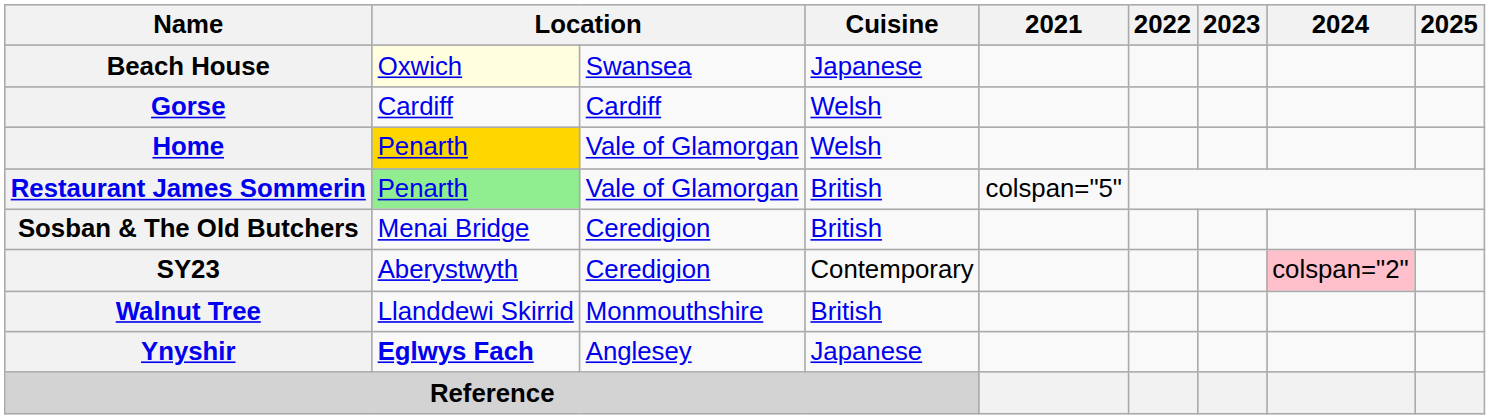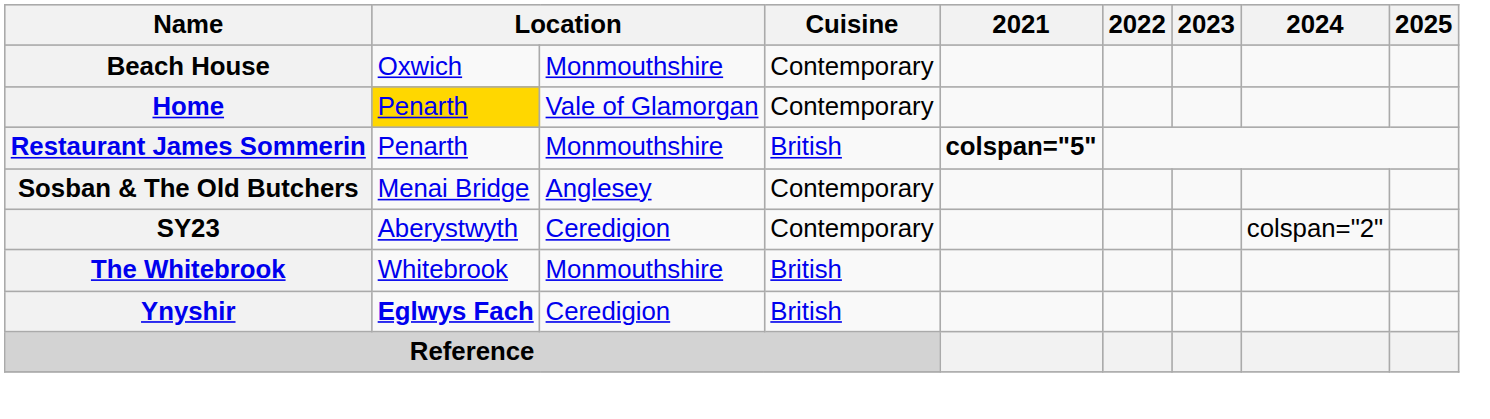(420, 65) lightyellow background -> (420, 65) no background
(639, 65) Swansea -> (634, 65) Monmouthshire
(866, 65) Japanese -> (852, 65) Contemporary
- row: (188, 106)
(846, 147) Welsh -> (852, 106) Contemporary
(423, 188) lightgreen background -> (423, 147) no background
(692, 188) Vale of Glamorgan -> (634, 147) Monmouthshire
(1054, 188) normal -> (1021, 147) bold
(648, 229) Ceredigion -> (599, 188) Anglesey
(846, 229) British -> (852, 188) Contemporary
(1340, 270) pink background -> (1315, 229) no background
+ row: (188, 270)
- row: (188, 310)
(639, 351) Anglesey -> (608, 310) Ceredigion
(866, 351) Japanese -> (806, 310) British
